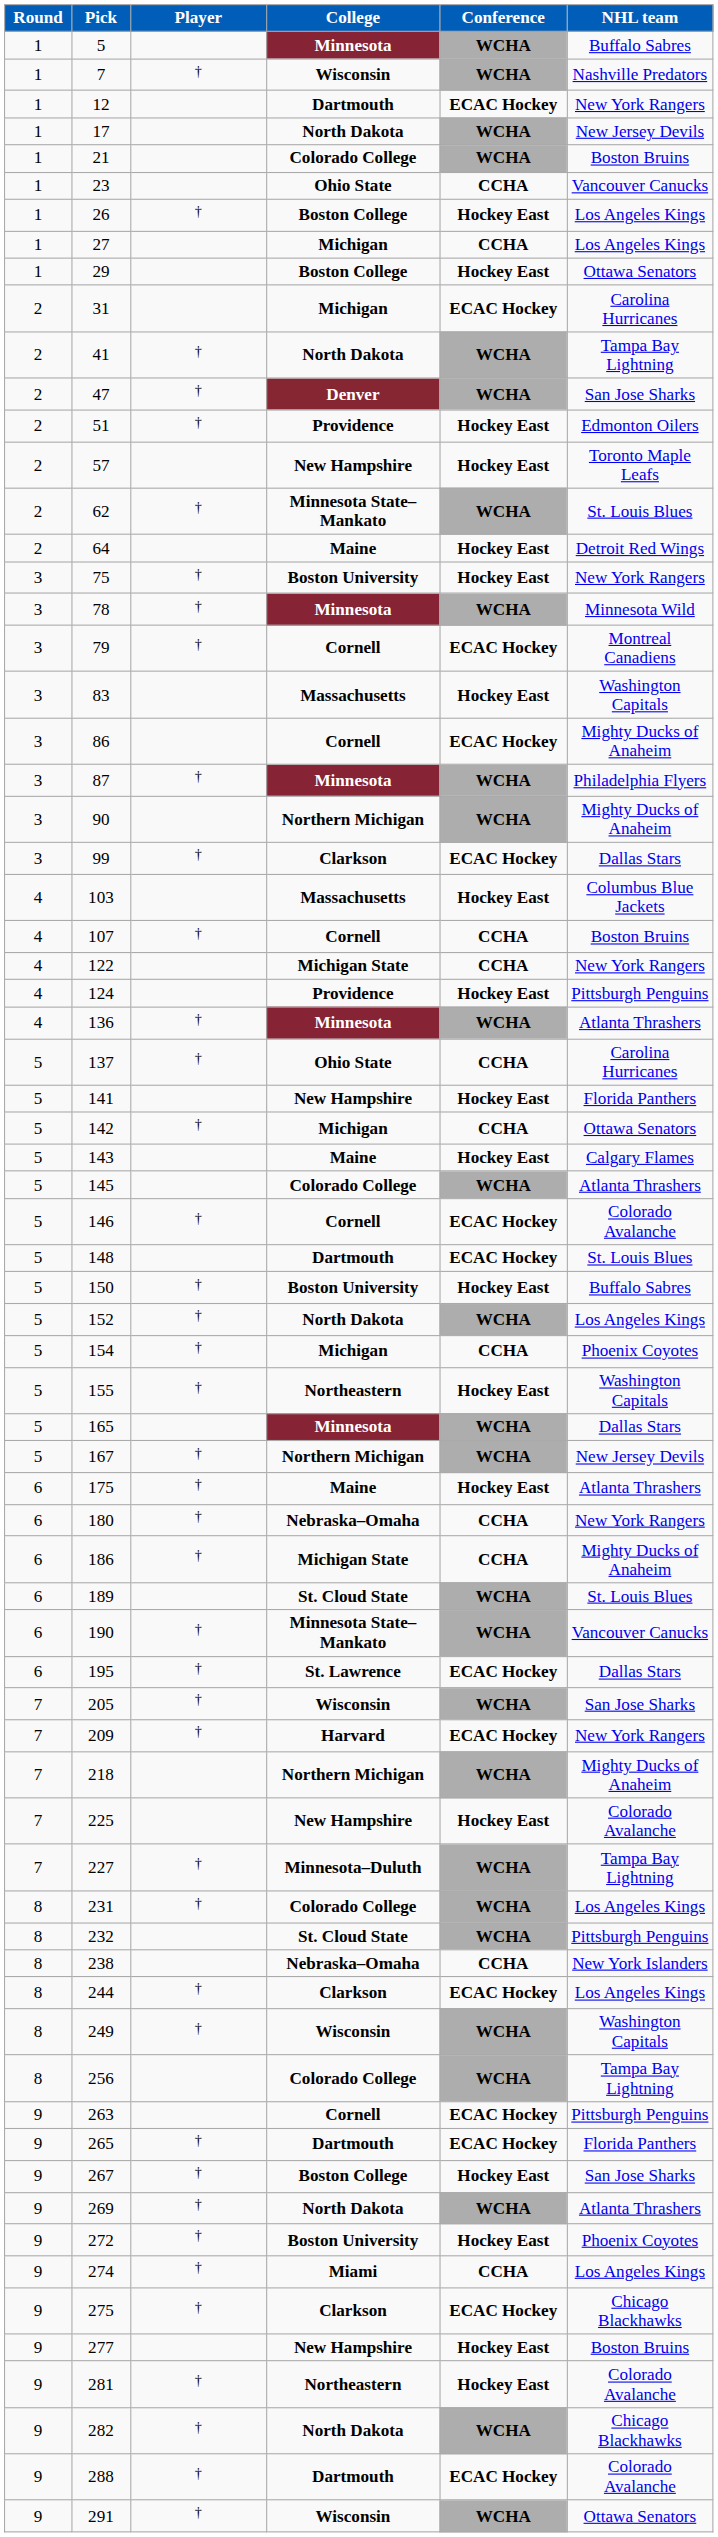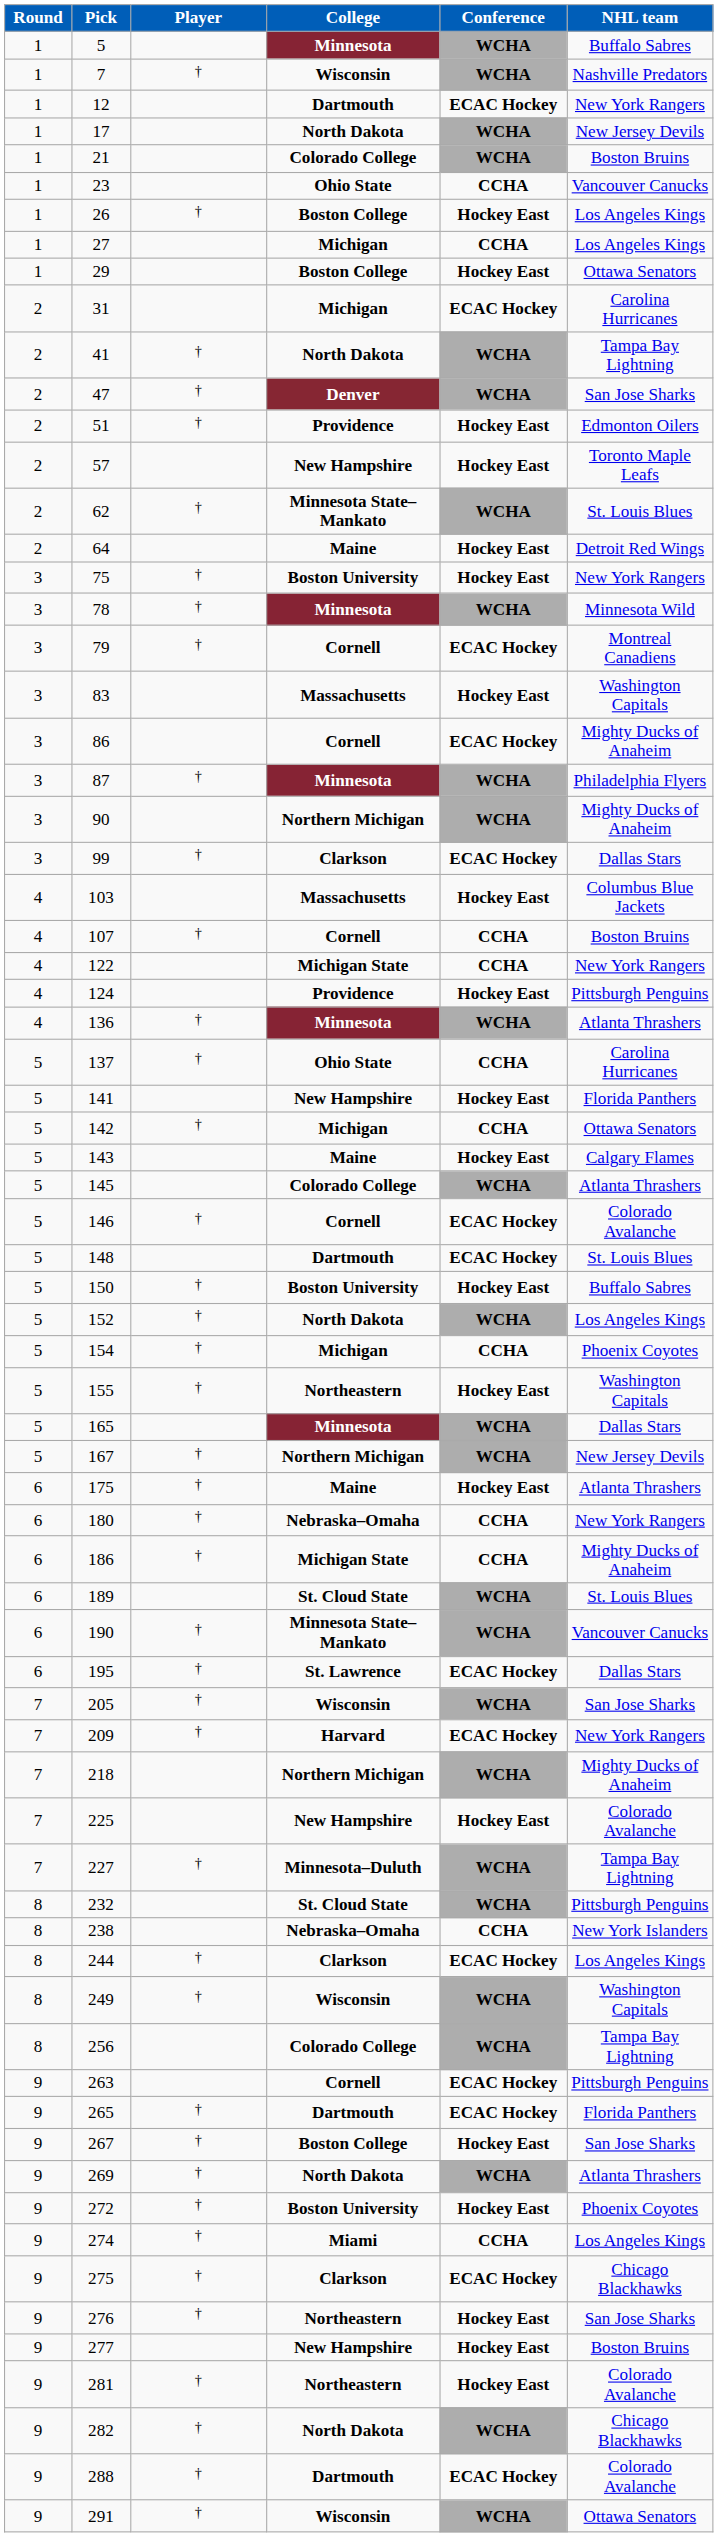- row: (101, 1906)
+ row: (101, 2317)
